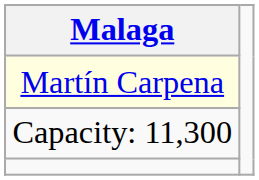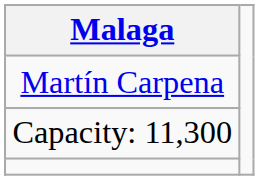(122, 81) lightyellow background -> (122, 81) no background
